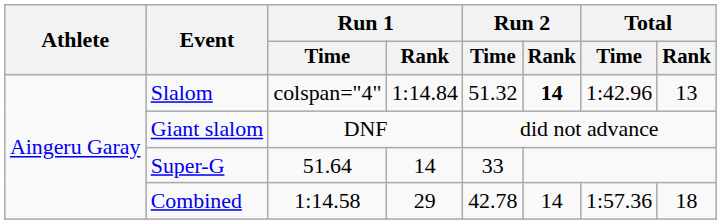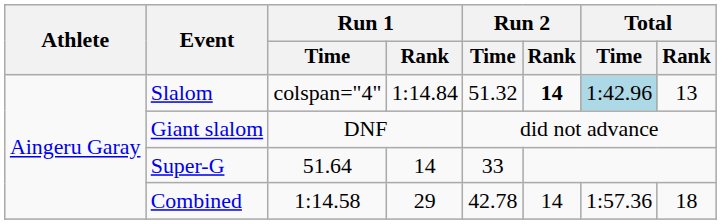(619, 93) no background -> (619, 93) lightblue background
